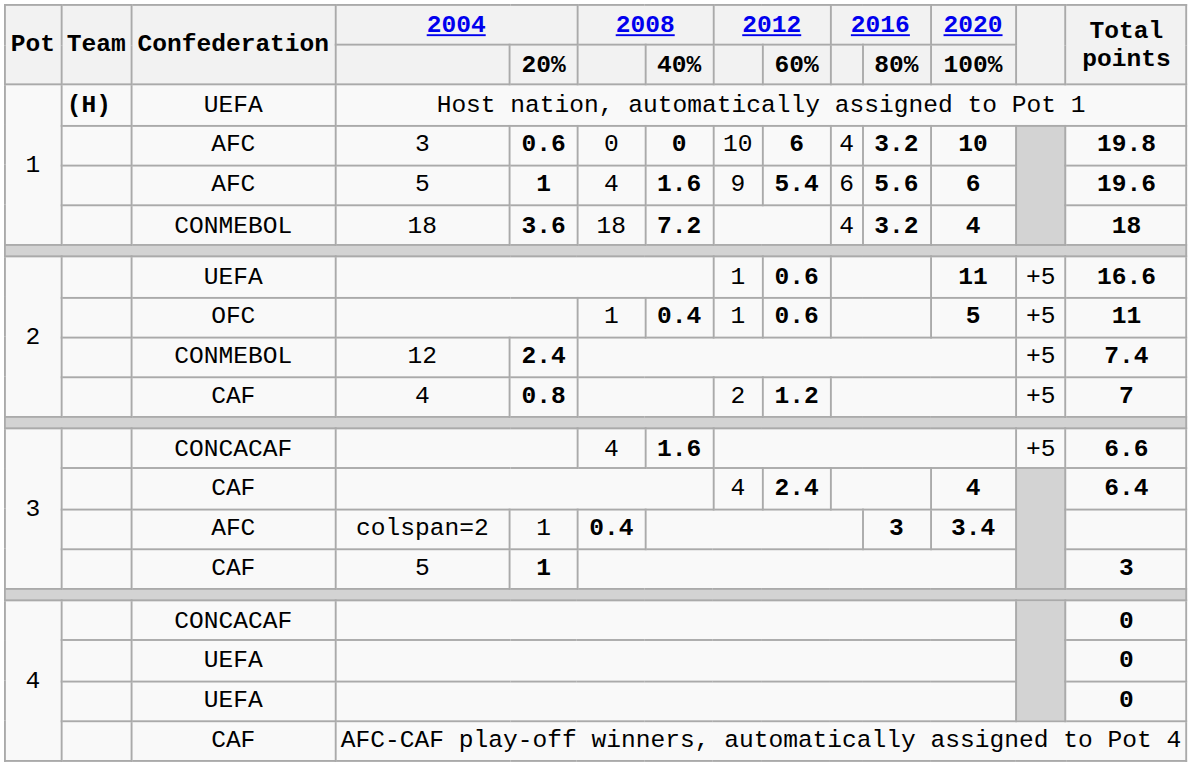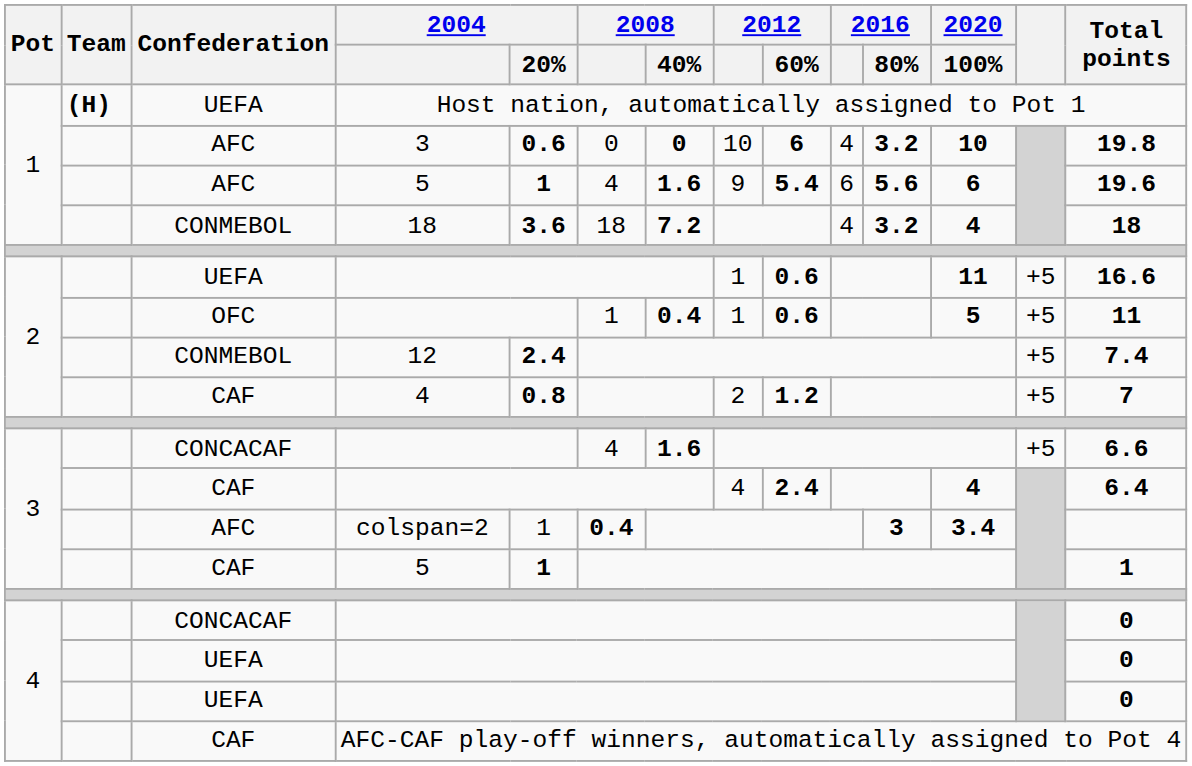(1126, 569) 3 -> (1126, 569) 1
